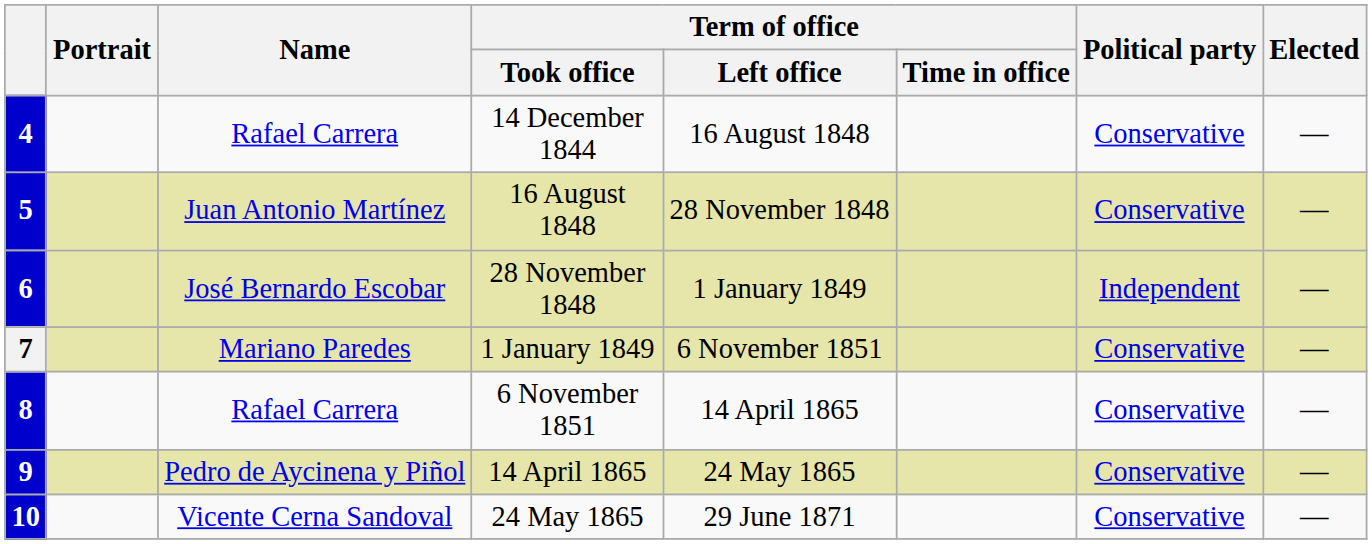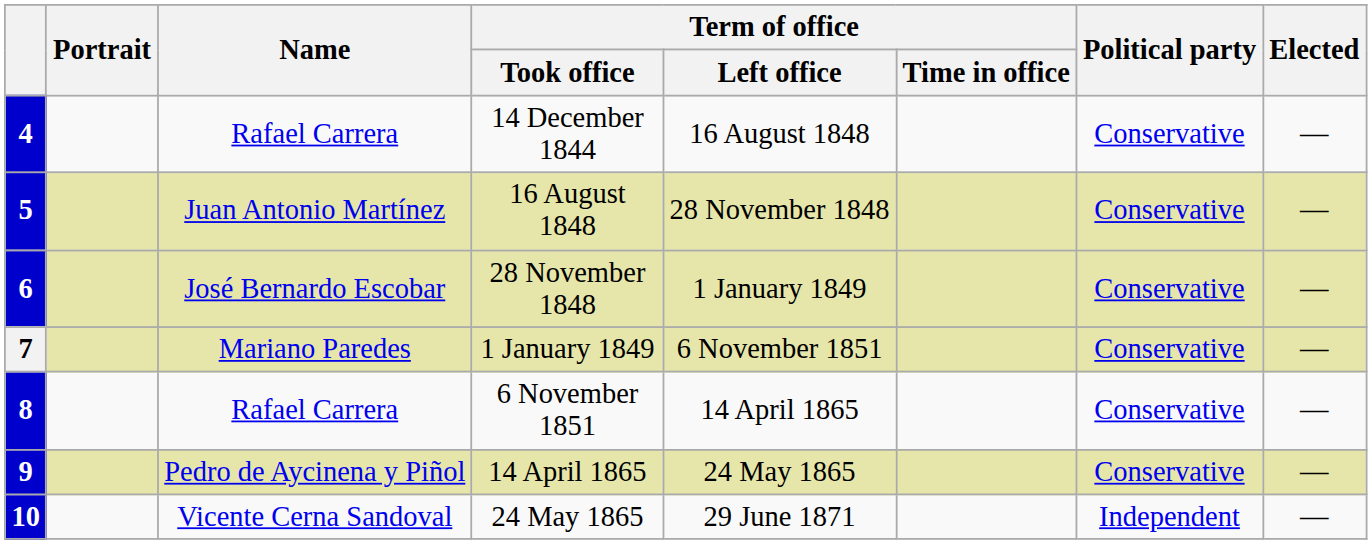(1169, 287) Independent -> (1169, 287) Conservative
(1169, 516) Conservative -> (1169, 516) Independent
